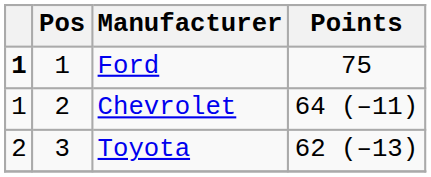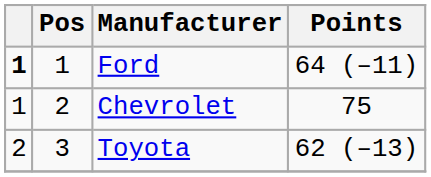(356, 68) 75 -> (356, 68) 64 (–11)
(356, 109) 64 (–11) -> (356, 109) 75
